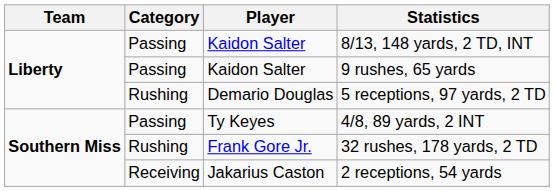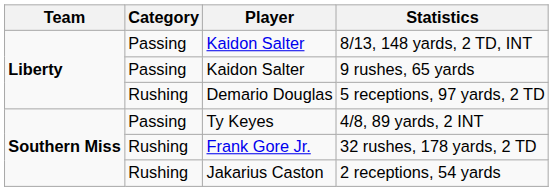(164, 173) Receiving -> (158, 173) Rushing
